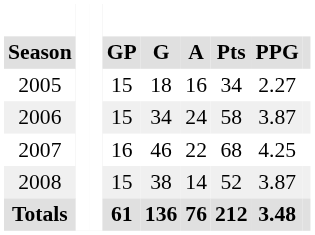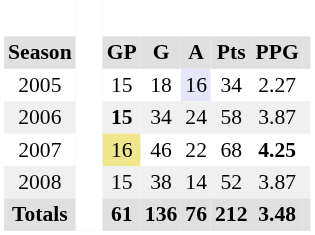(196, 84) no background -> (196, 84) lavender background
(122, 117) normal -> (122, 117) bold
(122, 149) no background -> (122, 149) khaki background
(277, 149) normal -> (277, 149) bold
